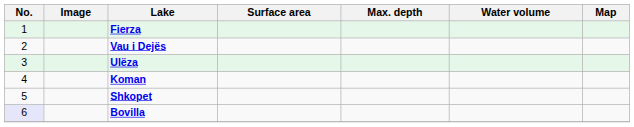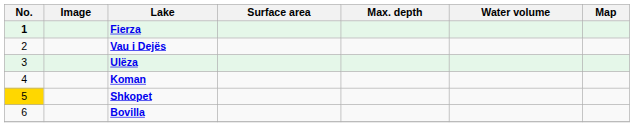(24, 29) normal -> (24, 29) bold
(24, 96) no background -> (24, 96) gold background
(24, 113) lavender background -> (24, 113) no background
